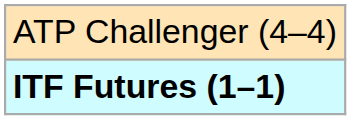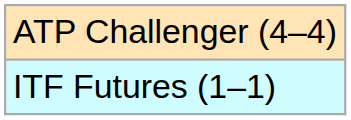(149, 86) bold -> (145, 86) normal
